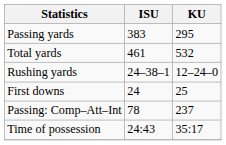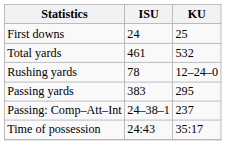rows swapped: (36, 91) <-> (40, 33)
(149, 72) 24–38–1 -> (133, 72) 78
(133, 110) 78 -> (149, 110) 24–38–1
